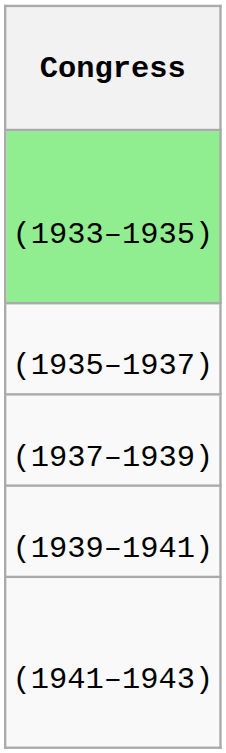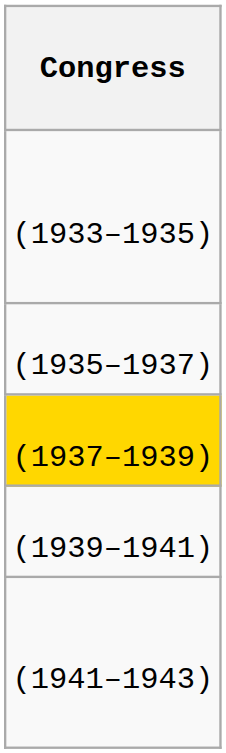(113, 235) lightgreen background -> (113, 235) no background
(113, 458) no background -> (113, 458) gold background
